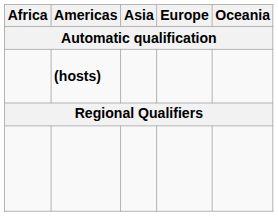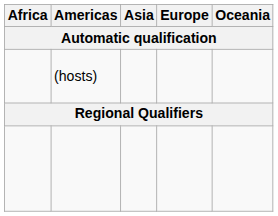(78, 76) bold -> (76, 76) normal
